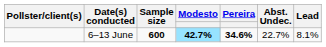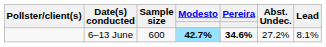(157, 35) bold -> (157, 35) normal
(276, 35) 22.7% -> (276, 35) 27.2%
